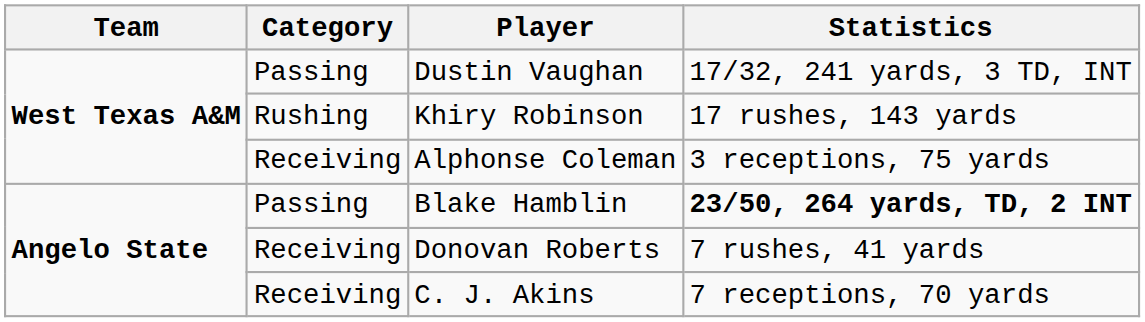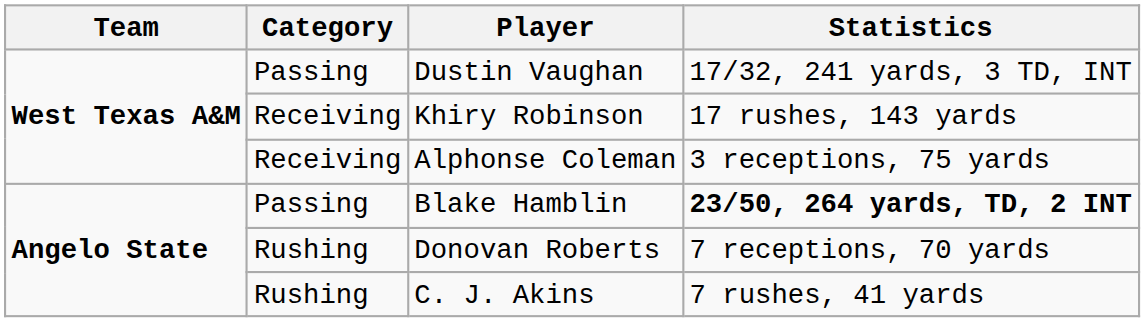(311, 117) Rushing -> (328, 117) Receiving
(328, 250) Receiving -> (311, 250) Rushing
(837, 250) 7 rushes, 41 yards -> (870, 250) 7 receptions, 70 yards
(328, 295) Receiving -> (311, 295) Rushing
(870, 295) 7 receptions, 70 yards -> (837, 295) 7 rushes, 41 yards
